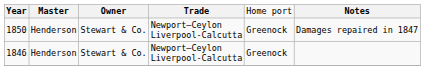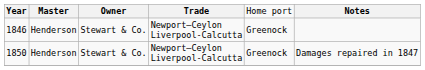rows swapped: (17, 53) <-> (17, 30)
